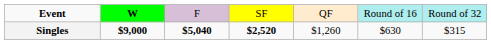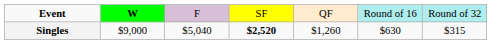(133, 31) bold -> (133, 31) normal
(197, 31) bold -> (197, 31) normal
